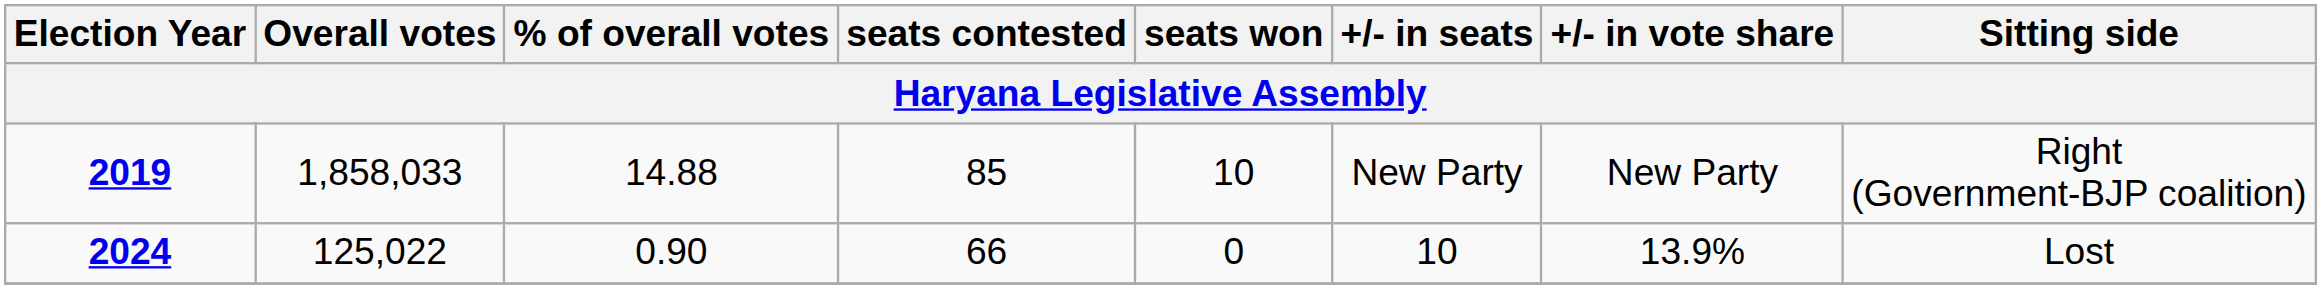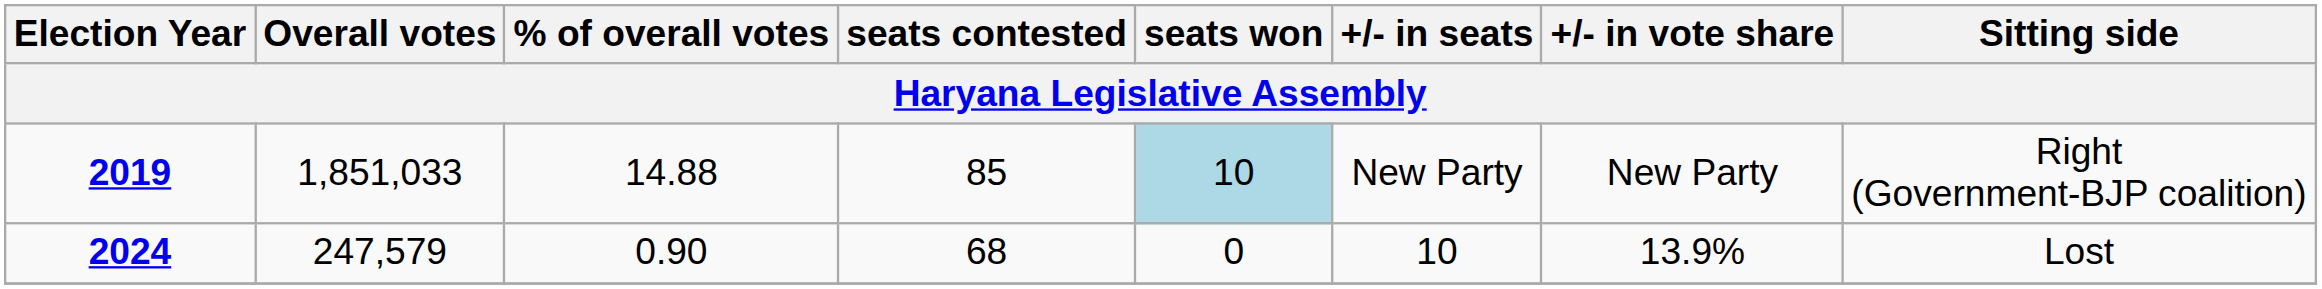(380, 172) 1,858,033 -> (380, 172) 1,851,033
(1234, 172) no background -> (1234, 172) lightblue background
(380, 252) 125,022 -> (380, 252) 247,579
(987, 252) 66 -> (987, 252) 68
